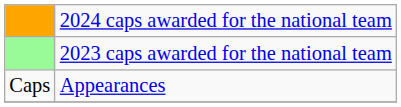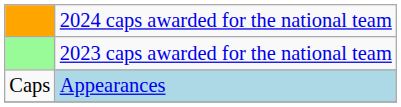(113, 85) no background -> (113, 85) lightblue background
